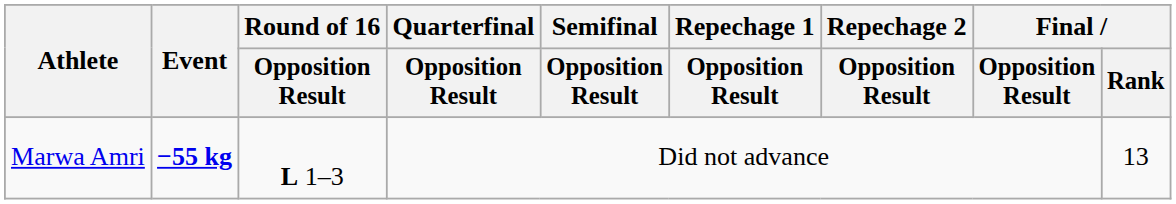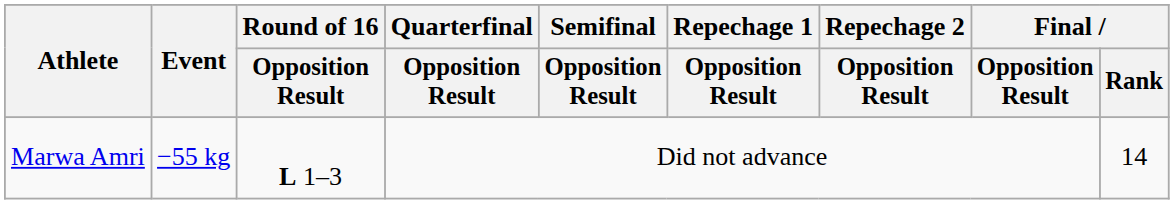(195, 157) bold -> (194, 157) normal
(1136, 157) 13 -> (1134, 157) 14
